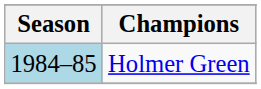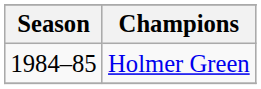(54, 63) lightblue background -> (54, 63) no background
